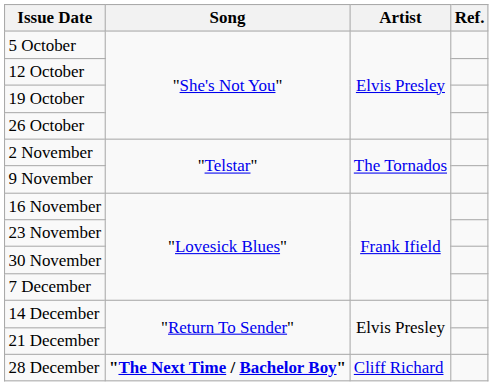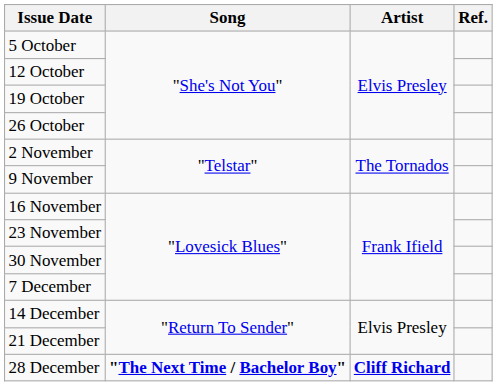(399, 367) normal -> (402, 367) bold
